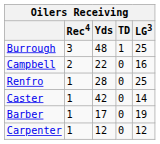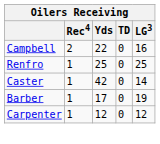- row: (31, 48)
(101, 81) 28 -> (101, 65) 25
